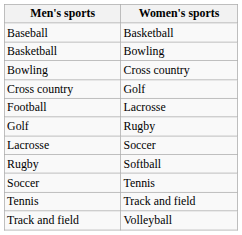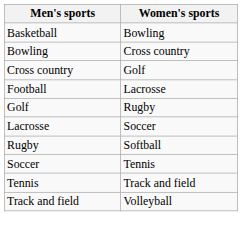- row: (27, 32)
